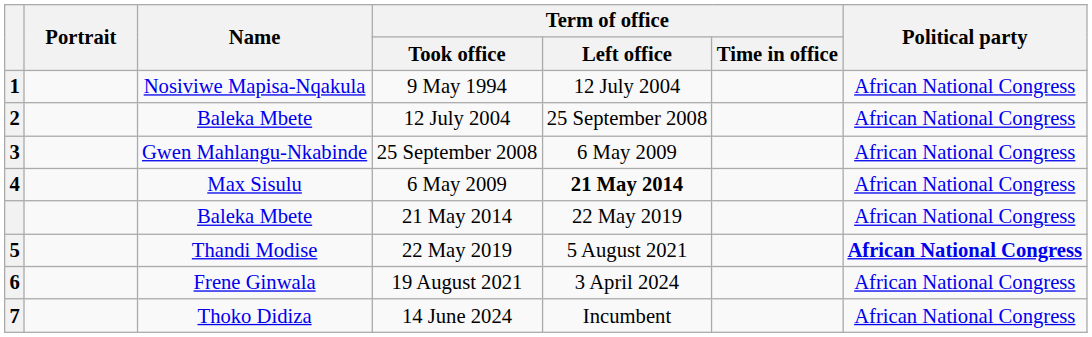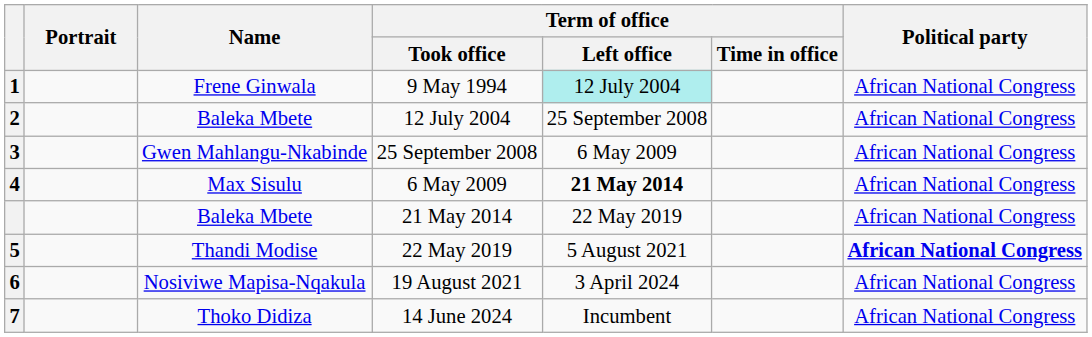(255, 86) Nosiviwe Mapisa-Nqakula -> (255, 86) Frene Ginwala
(627, 86) no background -> (627, 86) paleturquoise background
(255, 282) Frene Ginwala -> (255, 282) Nosiviwe Mapisa-Nqakula
